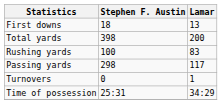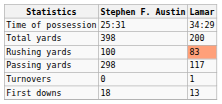rows swapped: (34, 25) <-> (51, 93)
(195, 52) no background -> (195, 52) lightsalmon background
